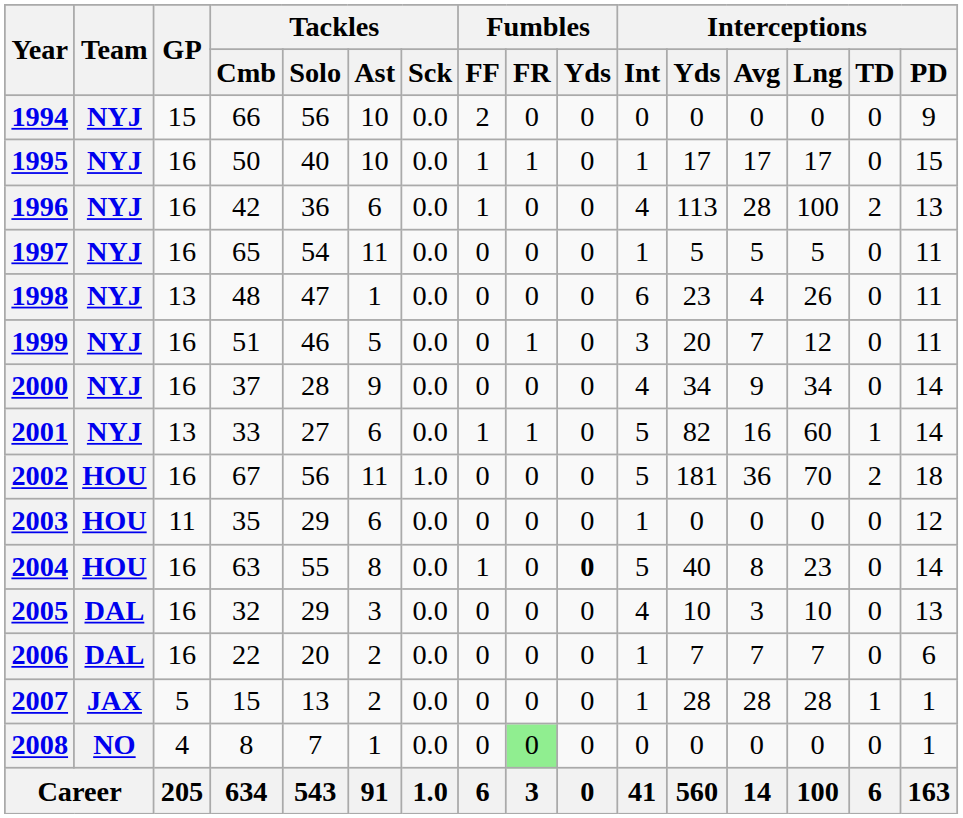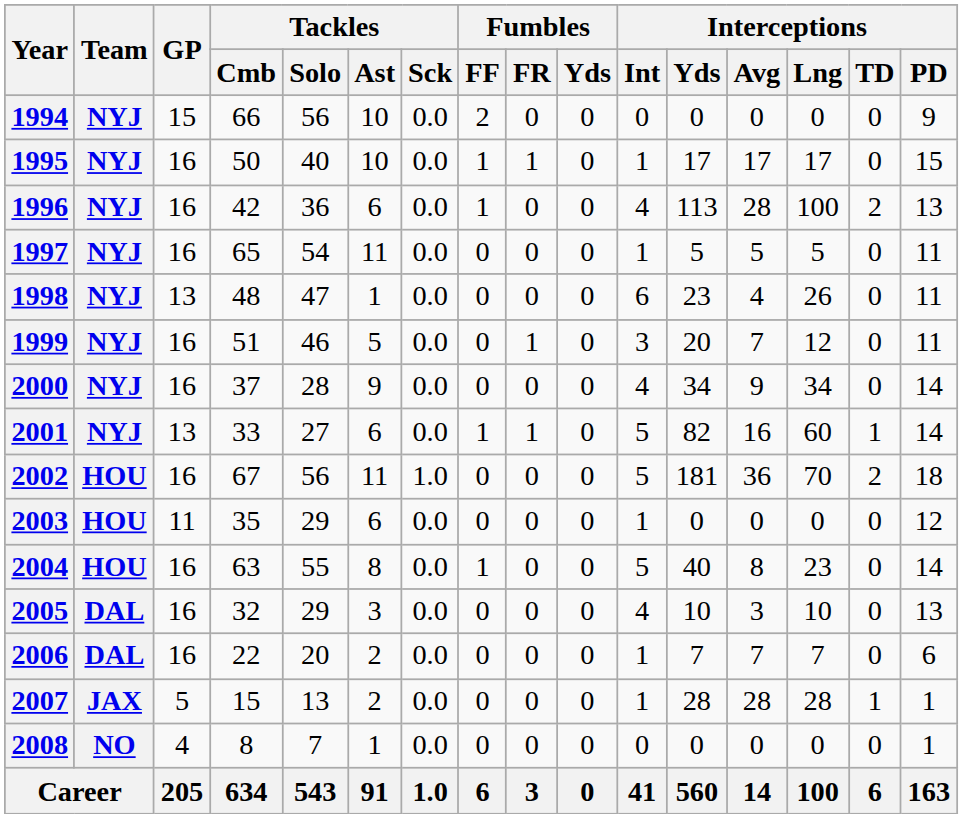(587, 565) bold -> (587, 565) normal
(532, 745) lightgreen background -> (532, 745) no background
